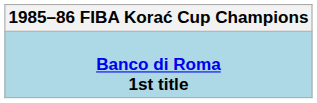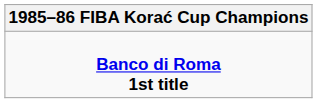(158, 74) lightblue background -> (158, 74) no background
